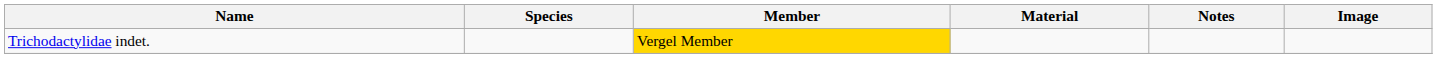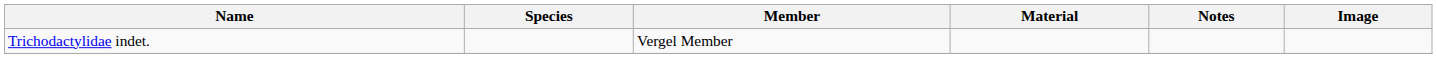(685, 41) gold background -> (685, 41) no background
